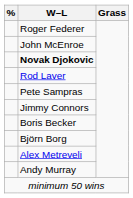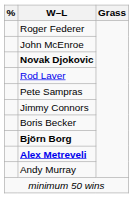(43, 138) normal -> (46, 138) bold
(51, 154) normal -> (53, 154) bold
